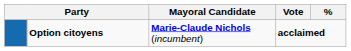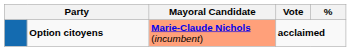(201, 33) no background -> (201, 33) lightsalmon background
